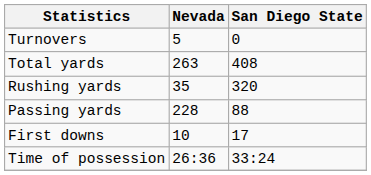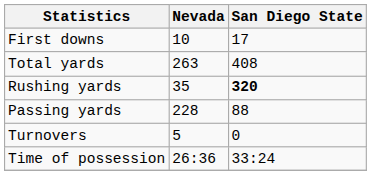rows swapped: (56, 135) <-> (47, 40)
(245, 88) normal -> (245, 88) bold
